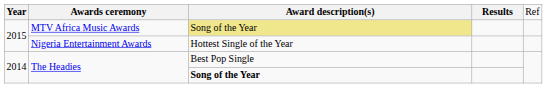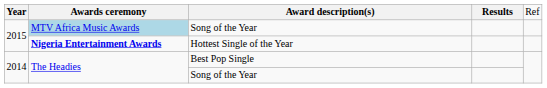(85, 28) no background -> (85, 28) lightblue background
(224, 28) khaki background -> (224, 28) no background
(91, 43) normal -> (96, 43) bold
(225, 75) bold -> (224, 75) normal
